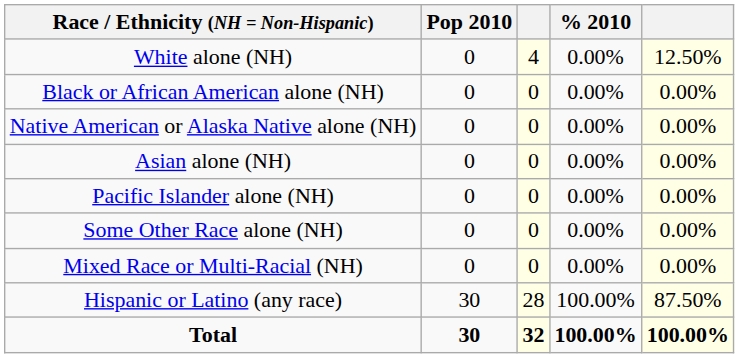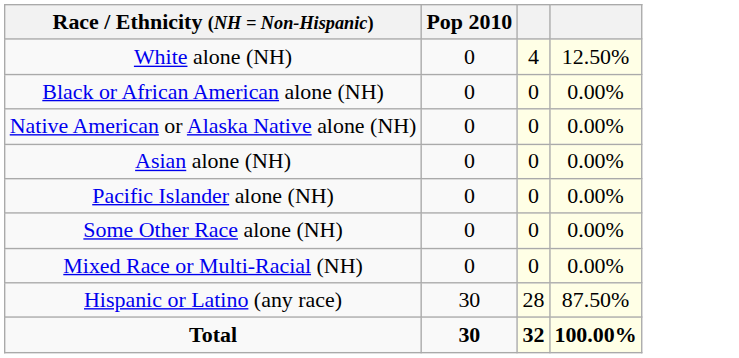- column: (596, 21)
